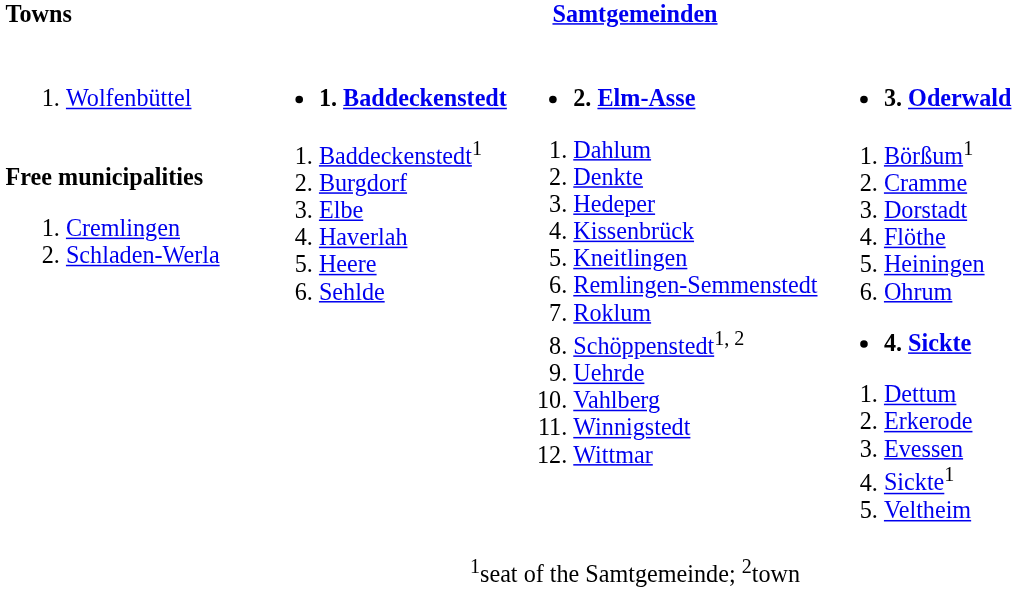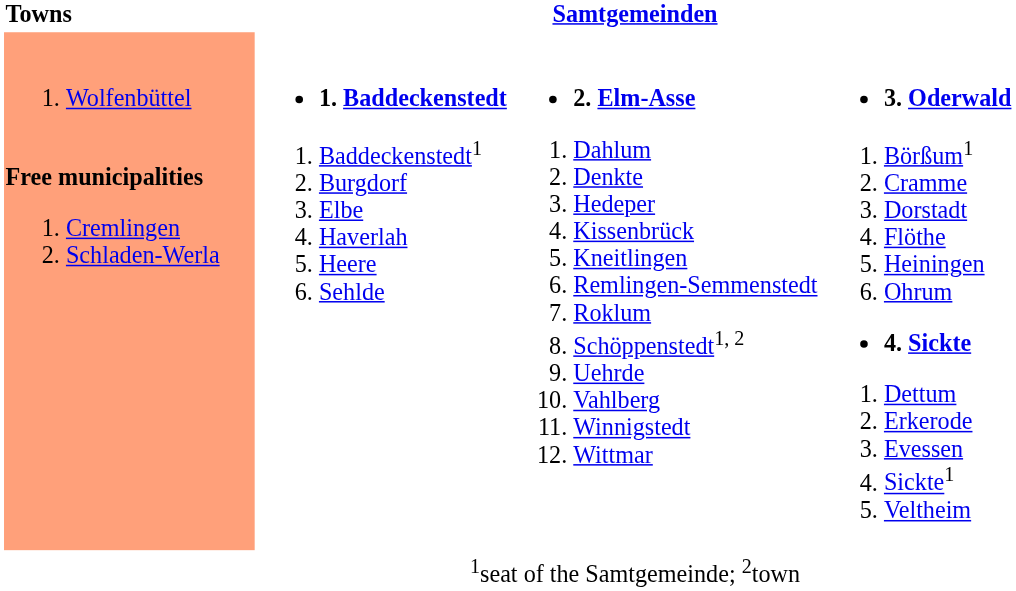(129, 177) no background -> (129, 177) lightsalmon background
